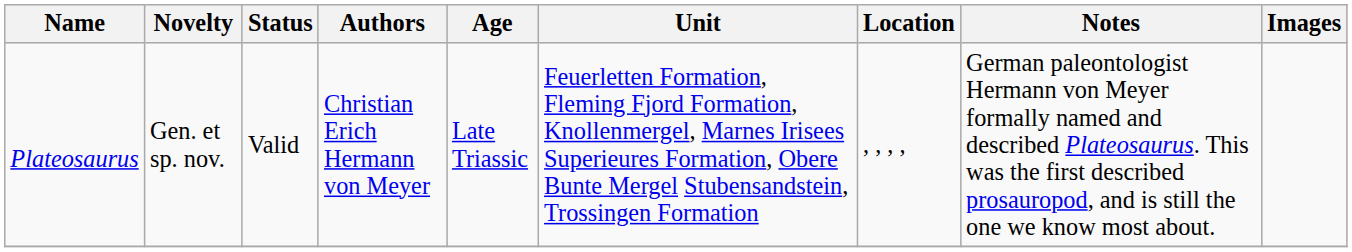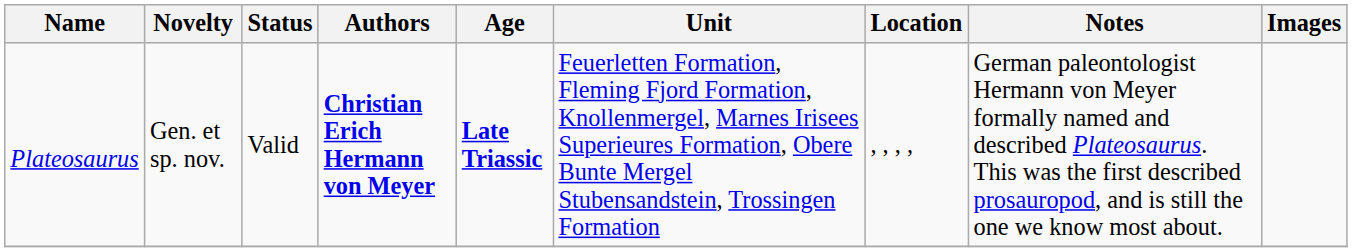(377, 144) normal -> (379, 144) bold
(490, 144) normal -> (502, 144) bold
